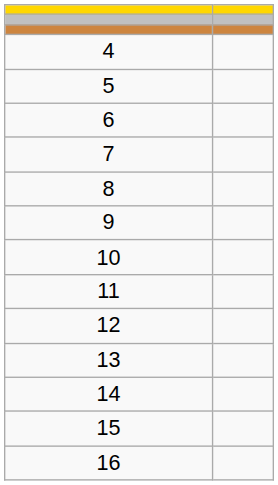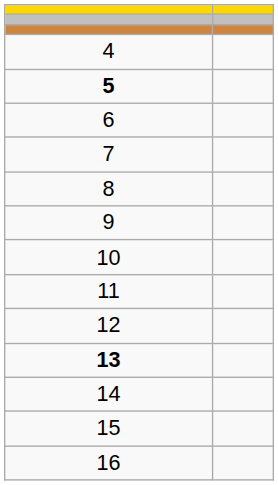(109, 85) normal -> (109, 85) bold
(109, 359) normal -> (109, 359) bold
